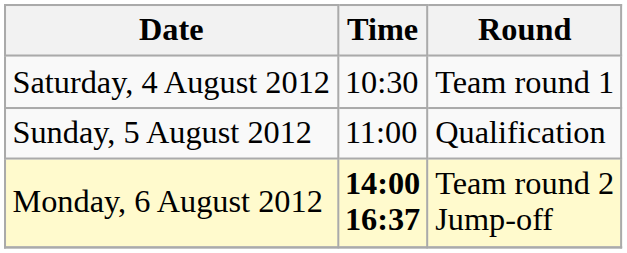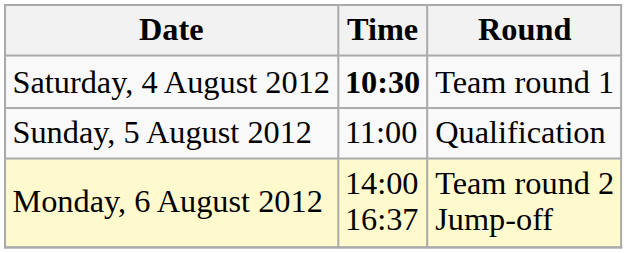(382, 81) normal -> (383, 81) bold
(383, 202) bold -> (382, 202) normal
